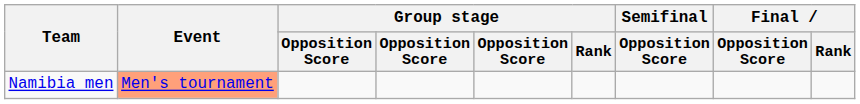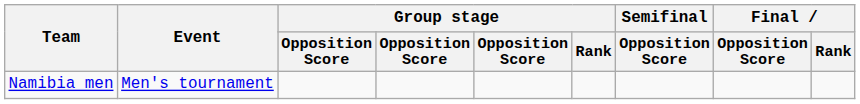(197, 85) lightsalmon background -> (197, 85) no background
